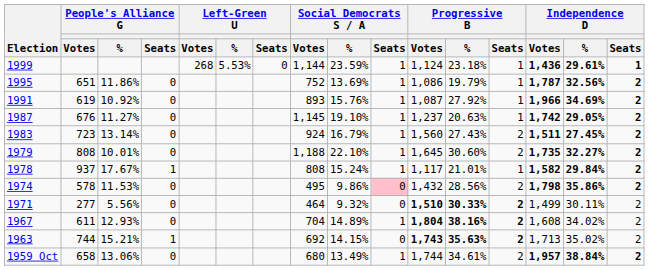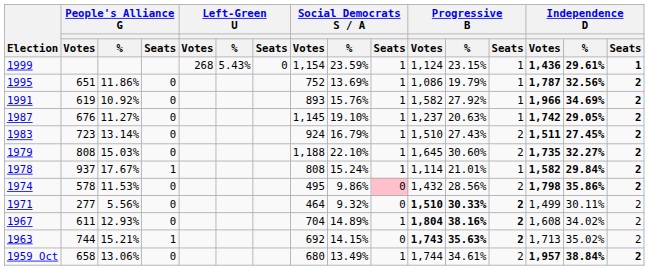(235, 65) 5.53% -> (235, 65) 5.43%
(309, 65) 1,144 -> (309, 65) 1,154
(467, 65) 23.18% -> (467, 65) 23.15%
(427, 100) 1,087 -> (427, 100) 1,582
(427, 135) 1,560 -> (427, 135) 1,510
(120, 152) 10.01% -> (120, 152) 15.03%
(427, 169) 1,117 -> (427, 169) 1,114
